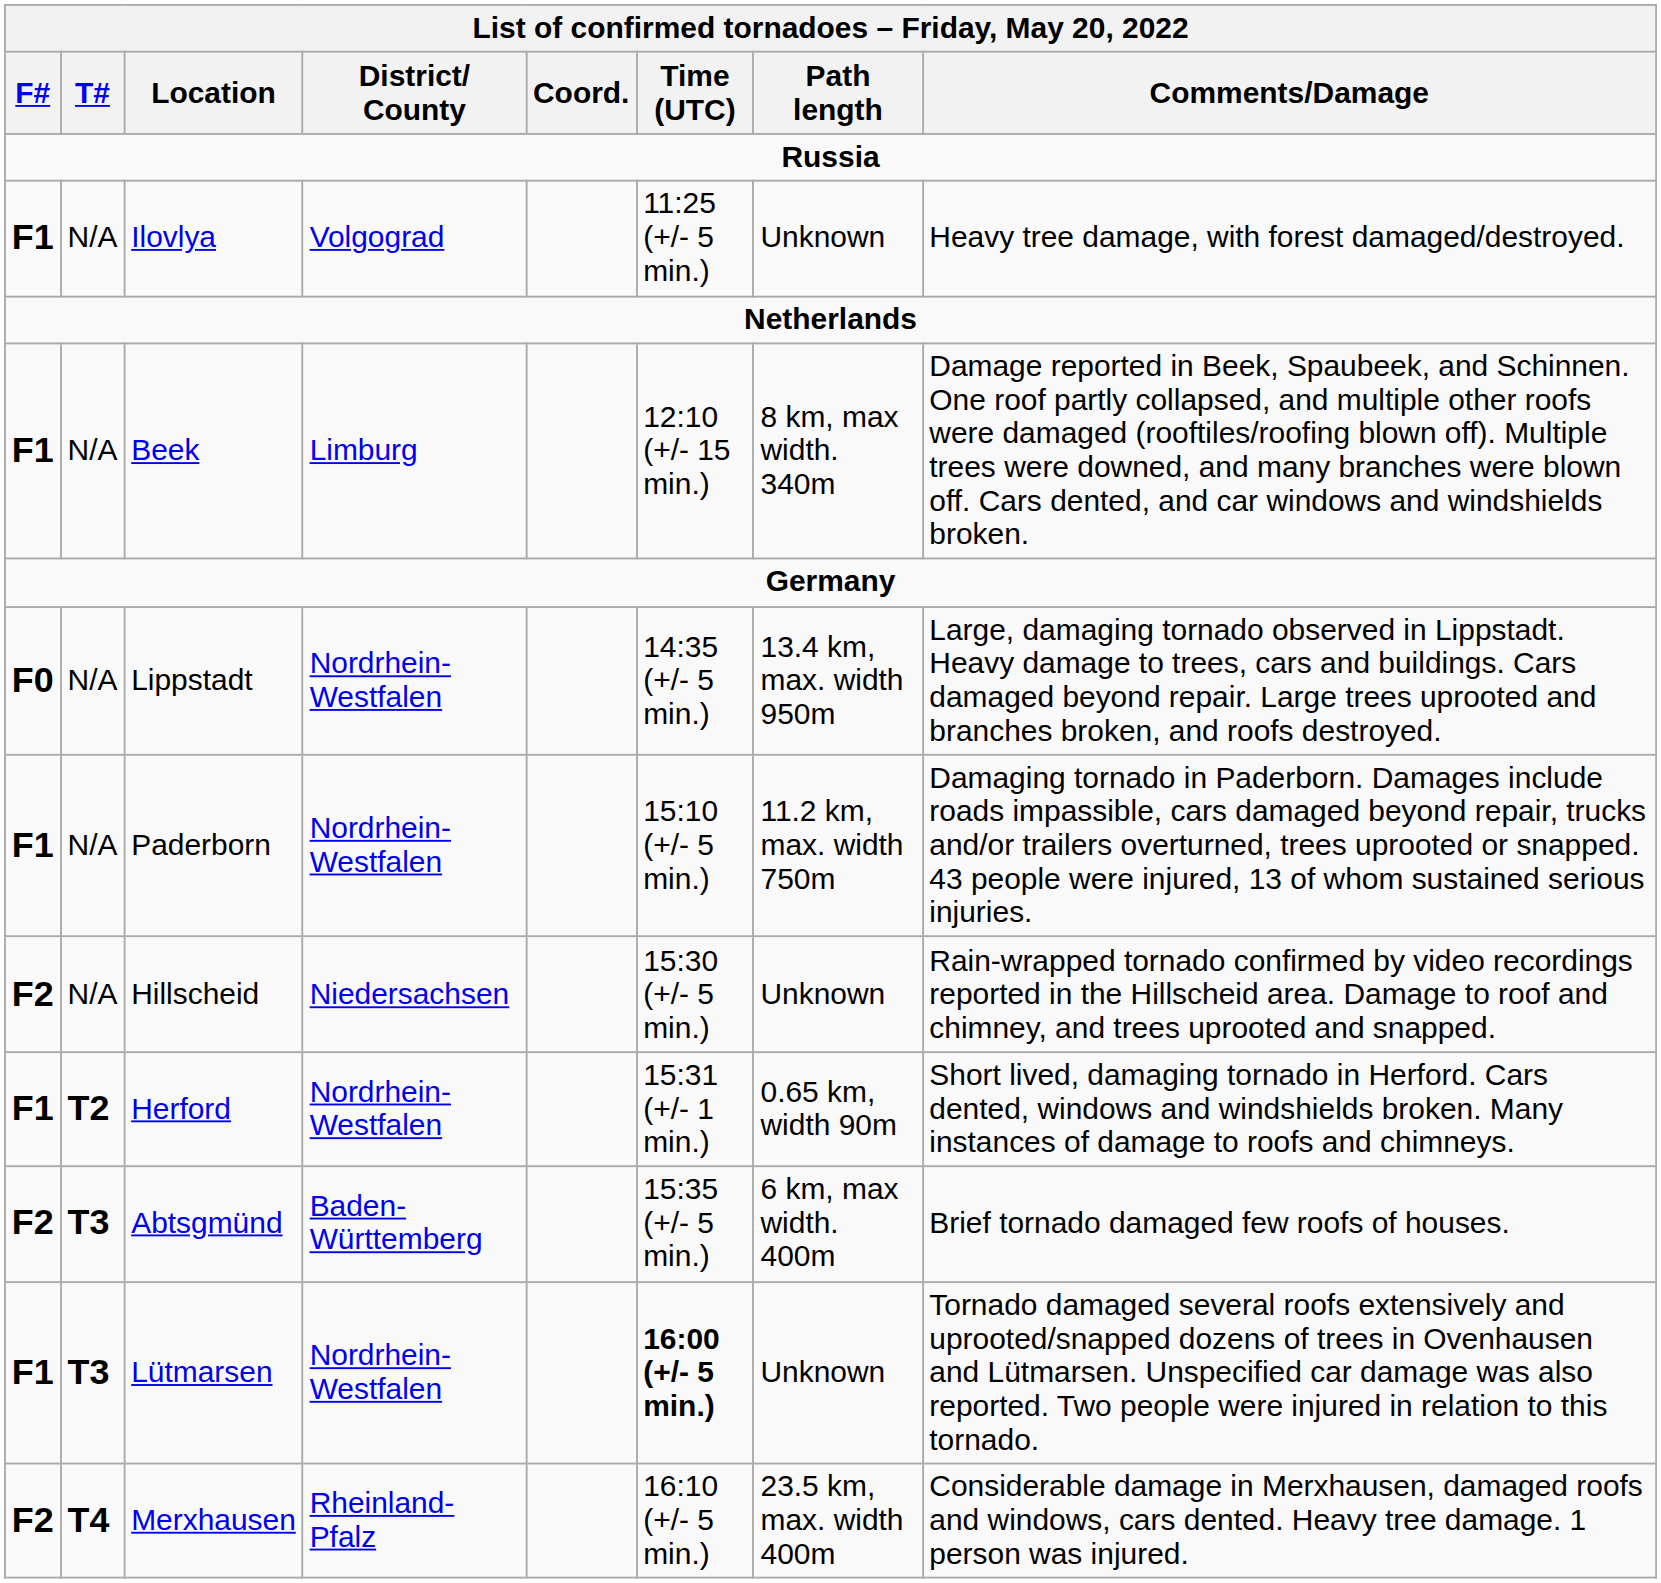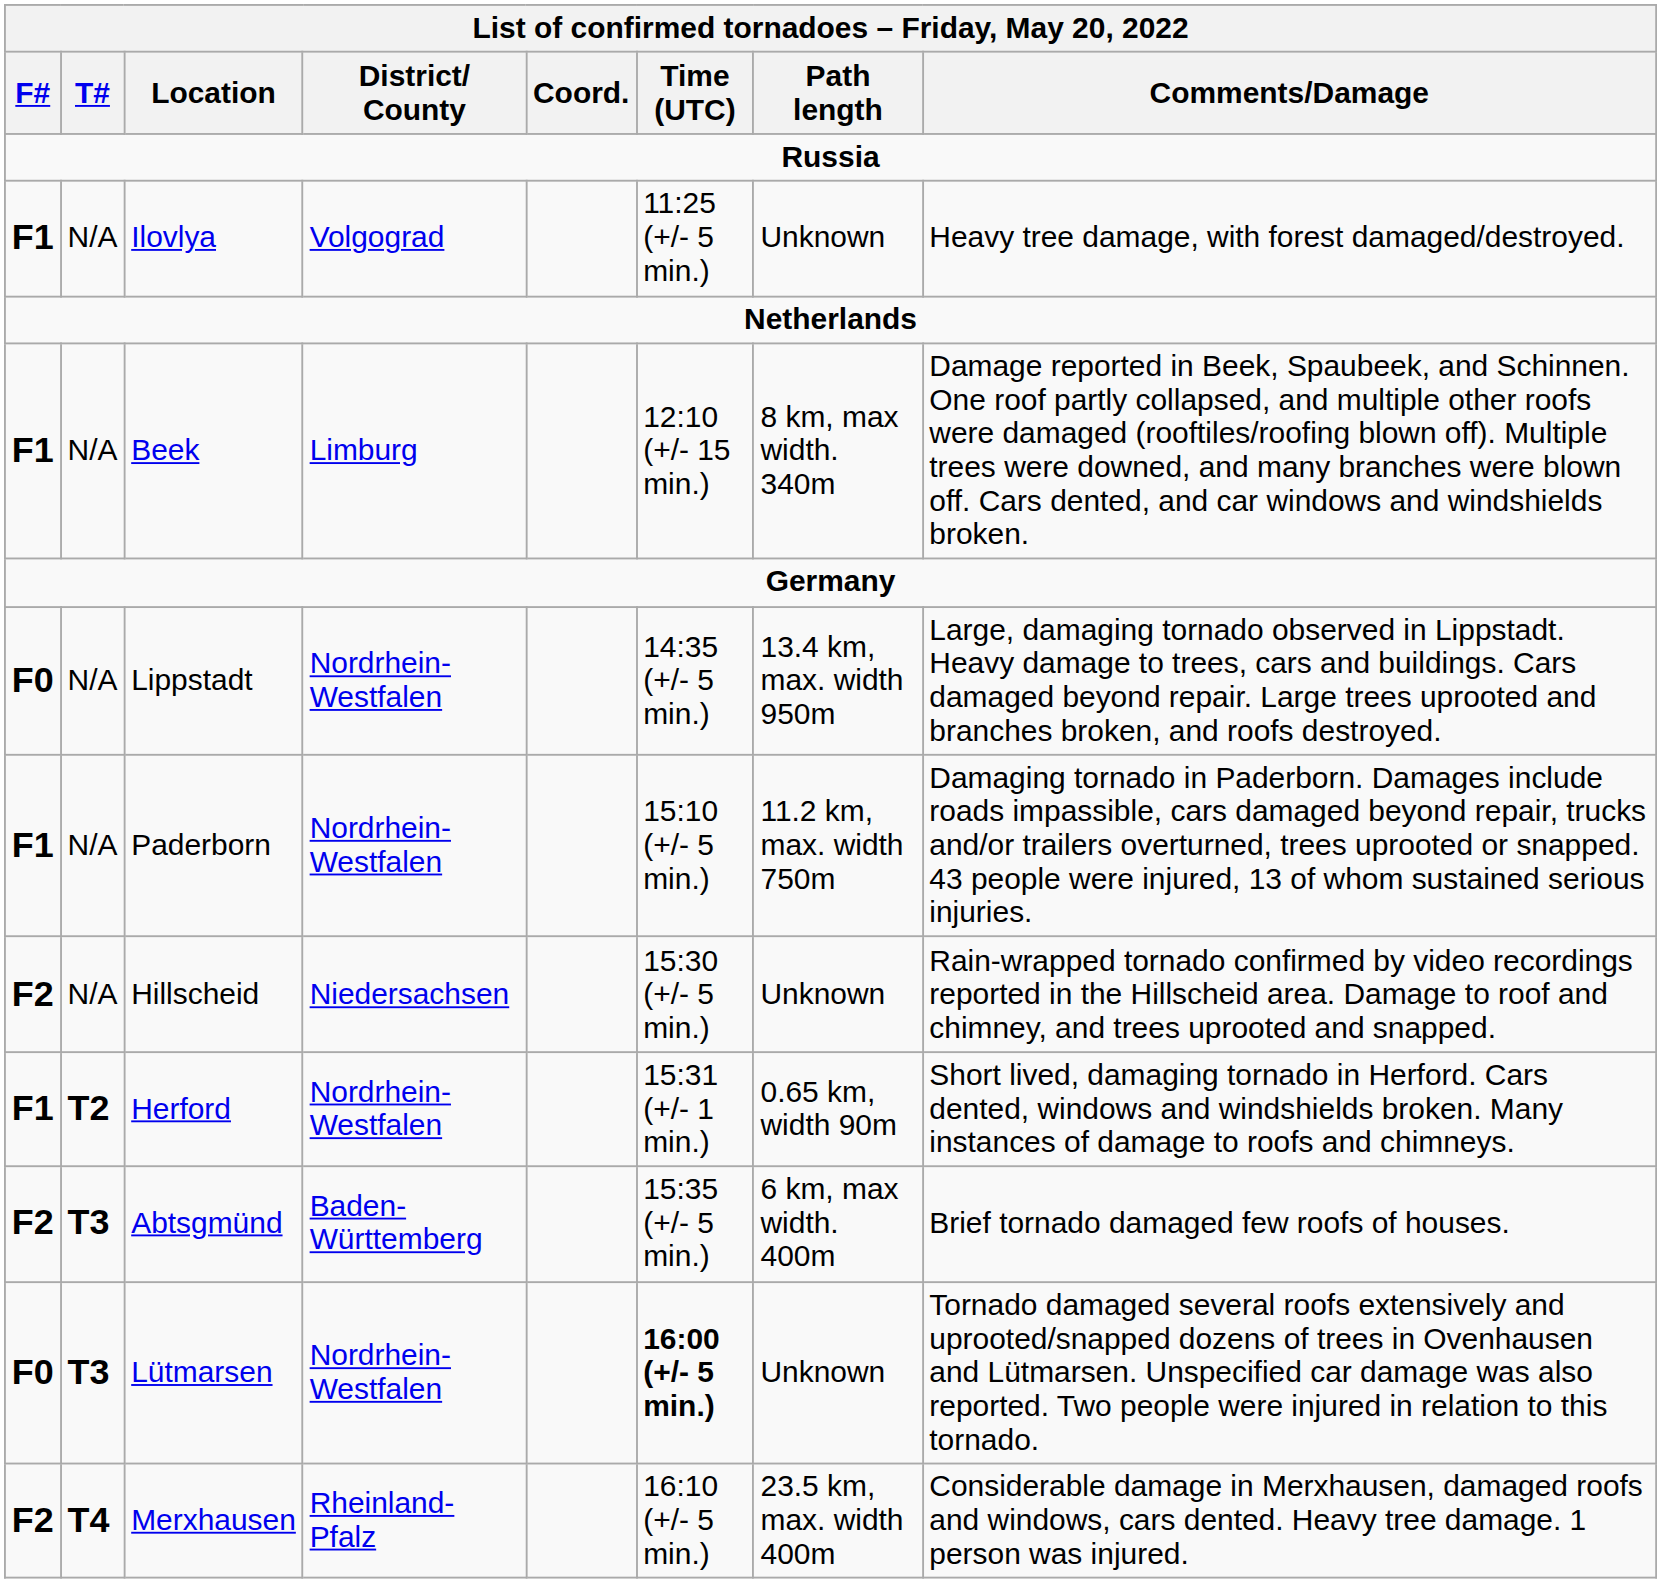(33, 1371) F1 -> (33, 1371) F0
